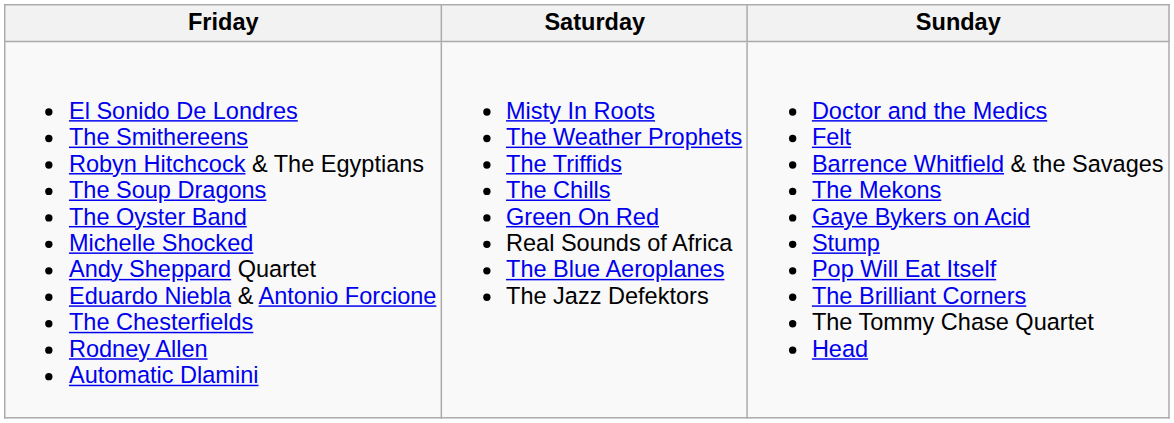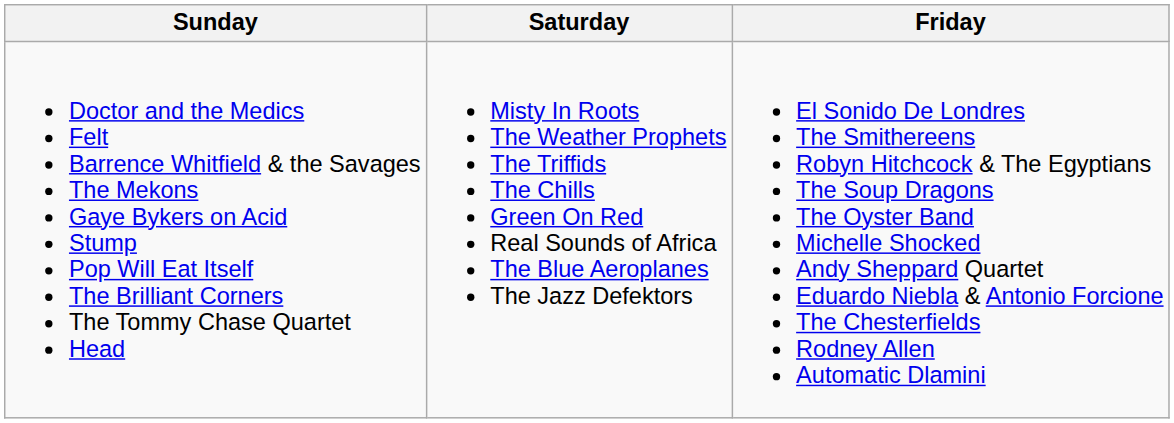columns swapped: (223, 23) <-> (958, 23)
